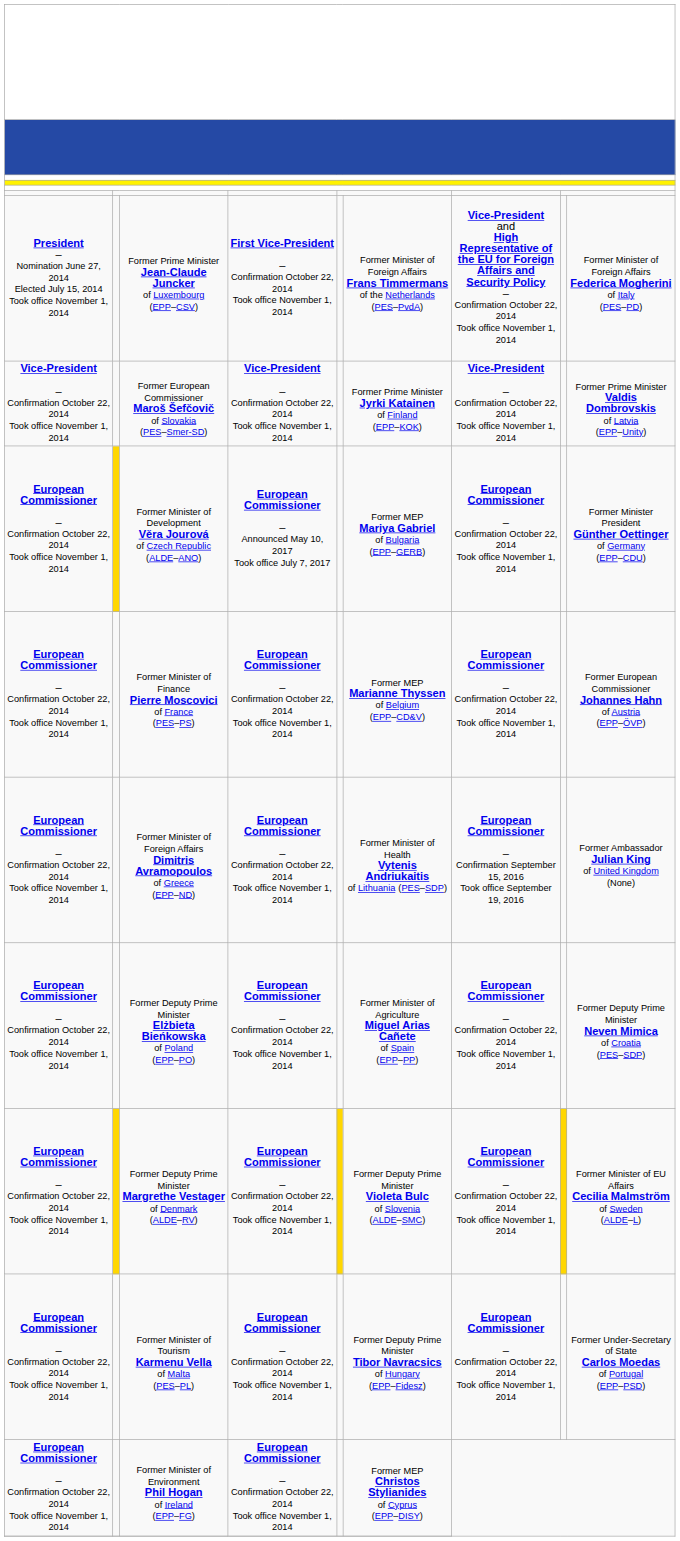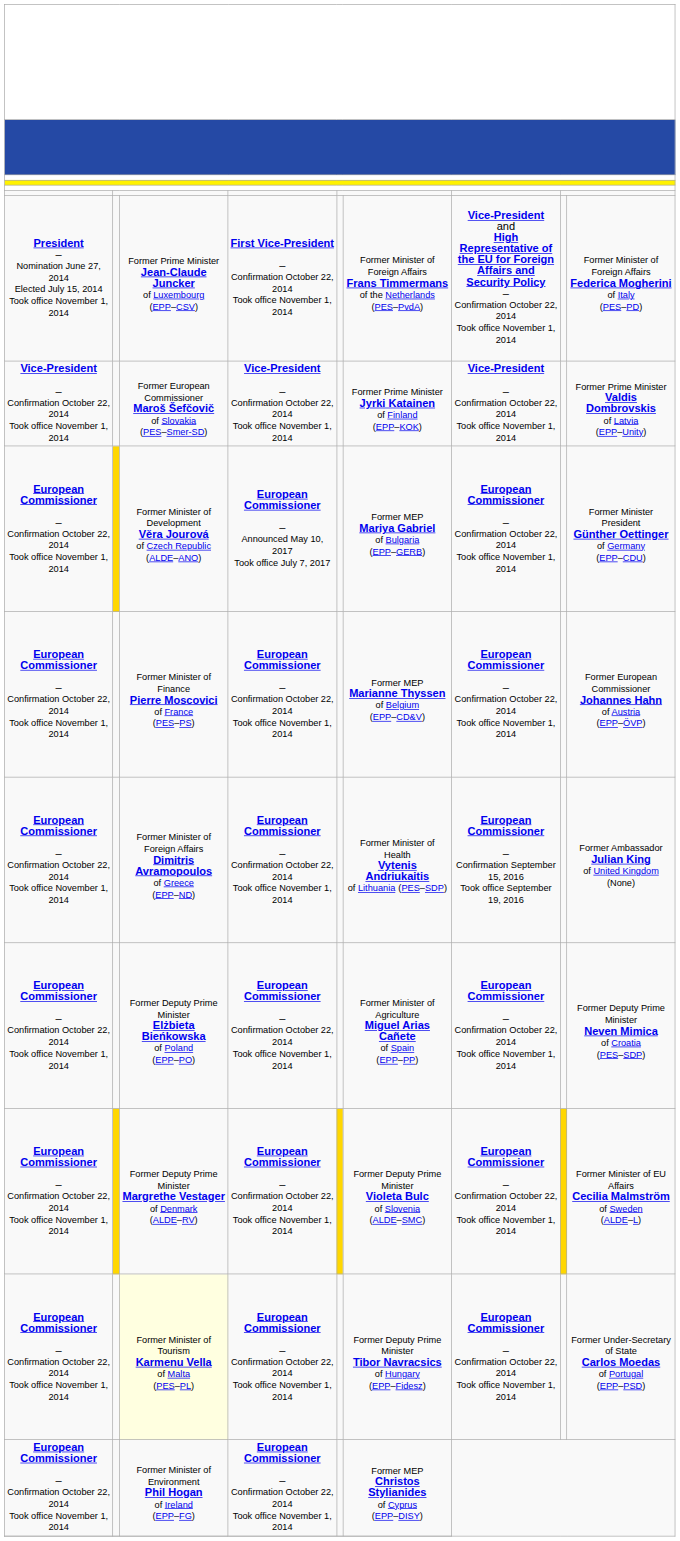(174, 1362) no background -> (174, 1362) lightyellow background
